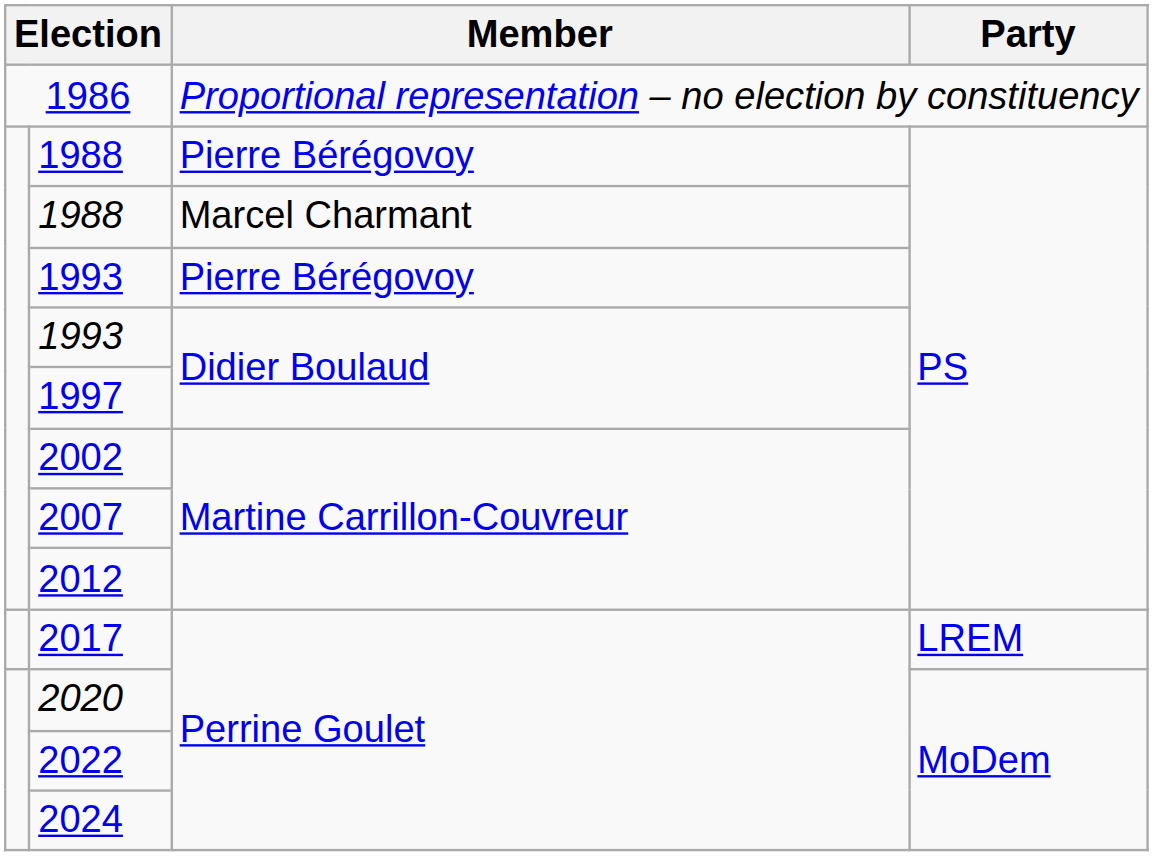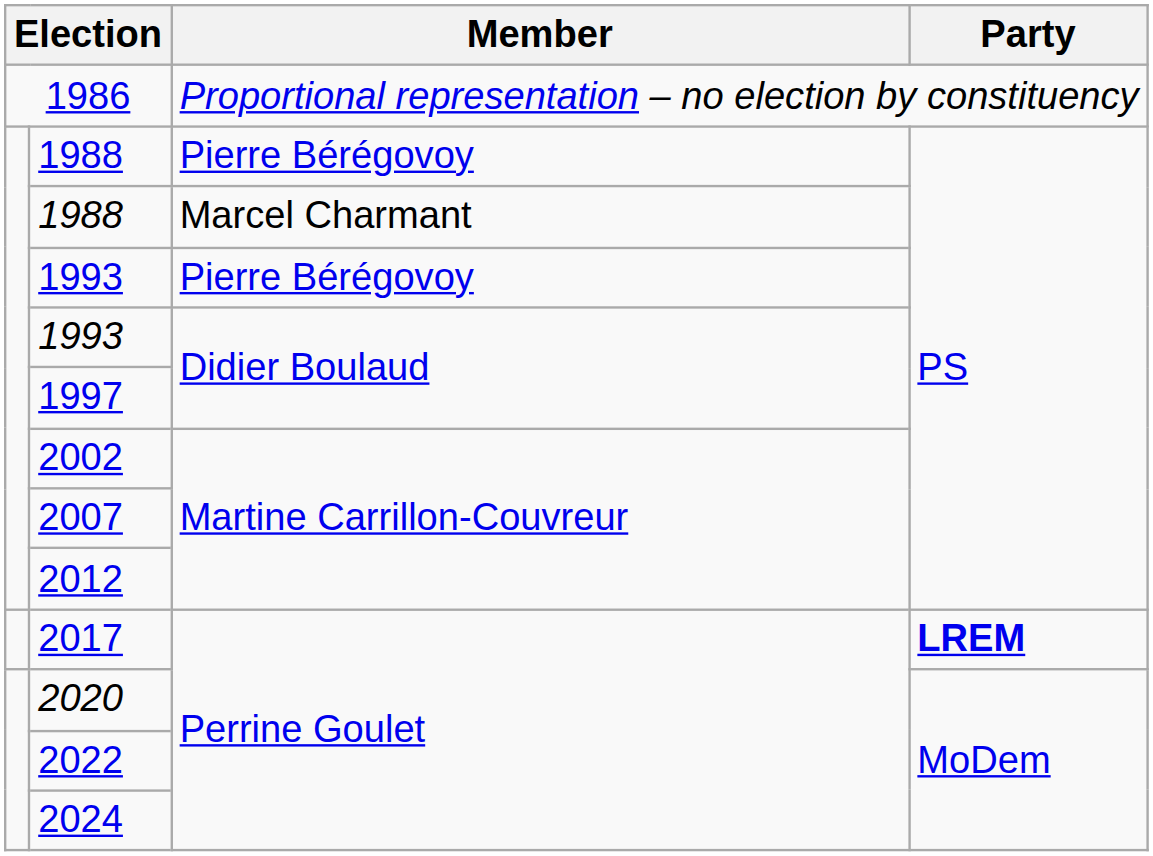(970, 638) normal -> (971, 638) bold
